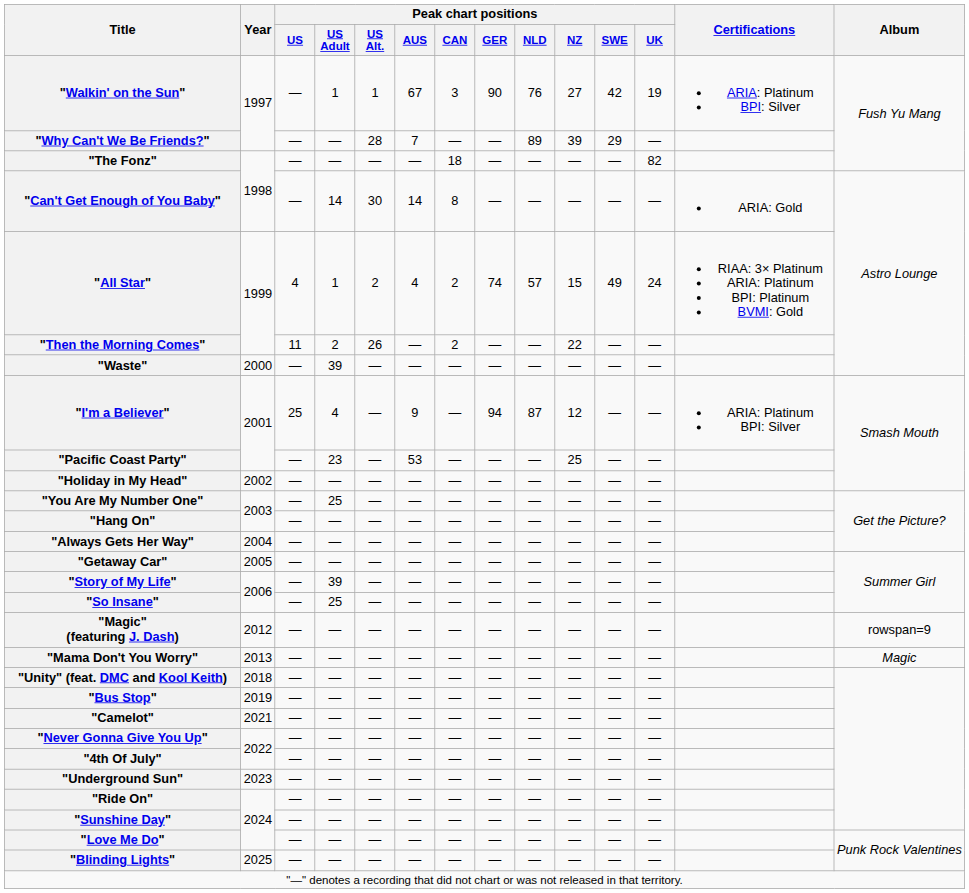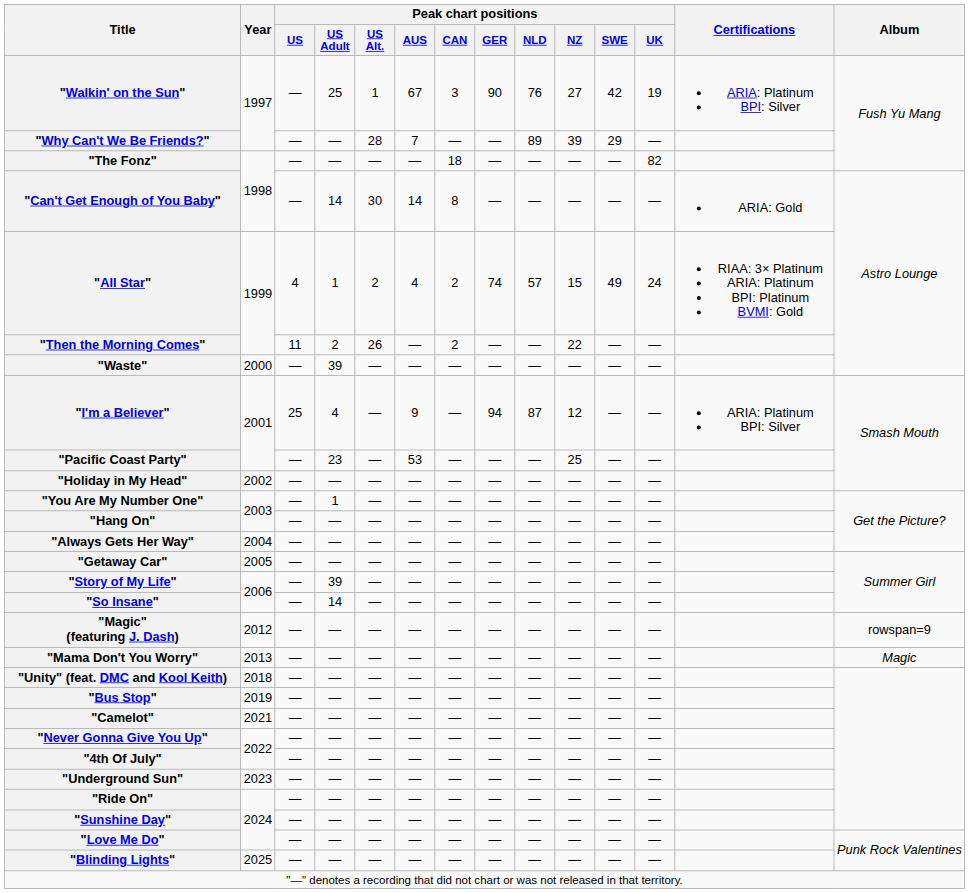(335, 93) 1 -> (335, 93) 25
(335, 500) 25 -> (335, 500) 1
(335, 602) 25 -> (335, 602) 14
